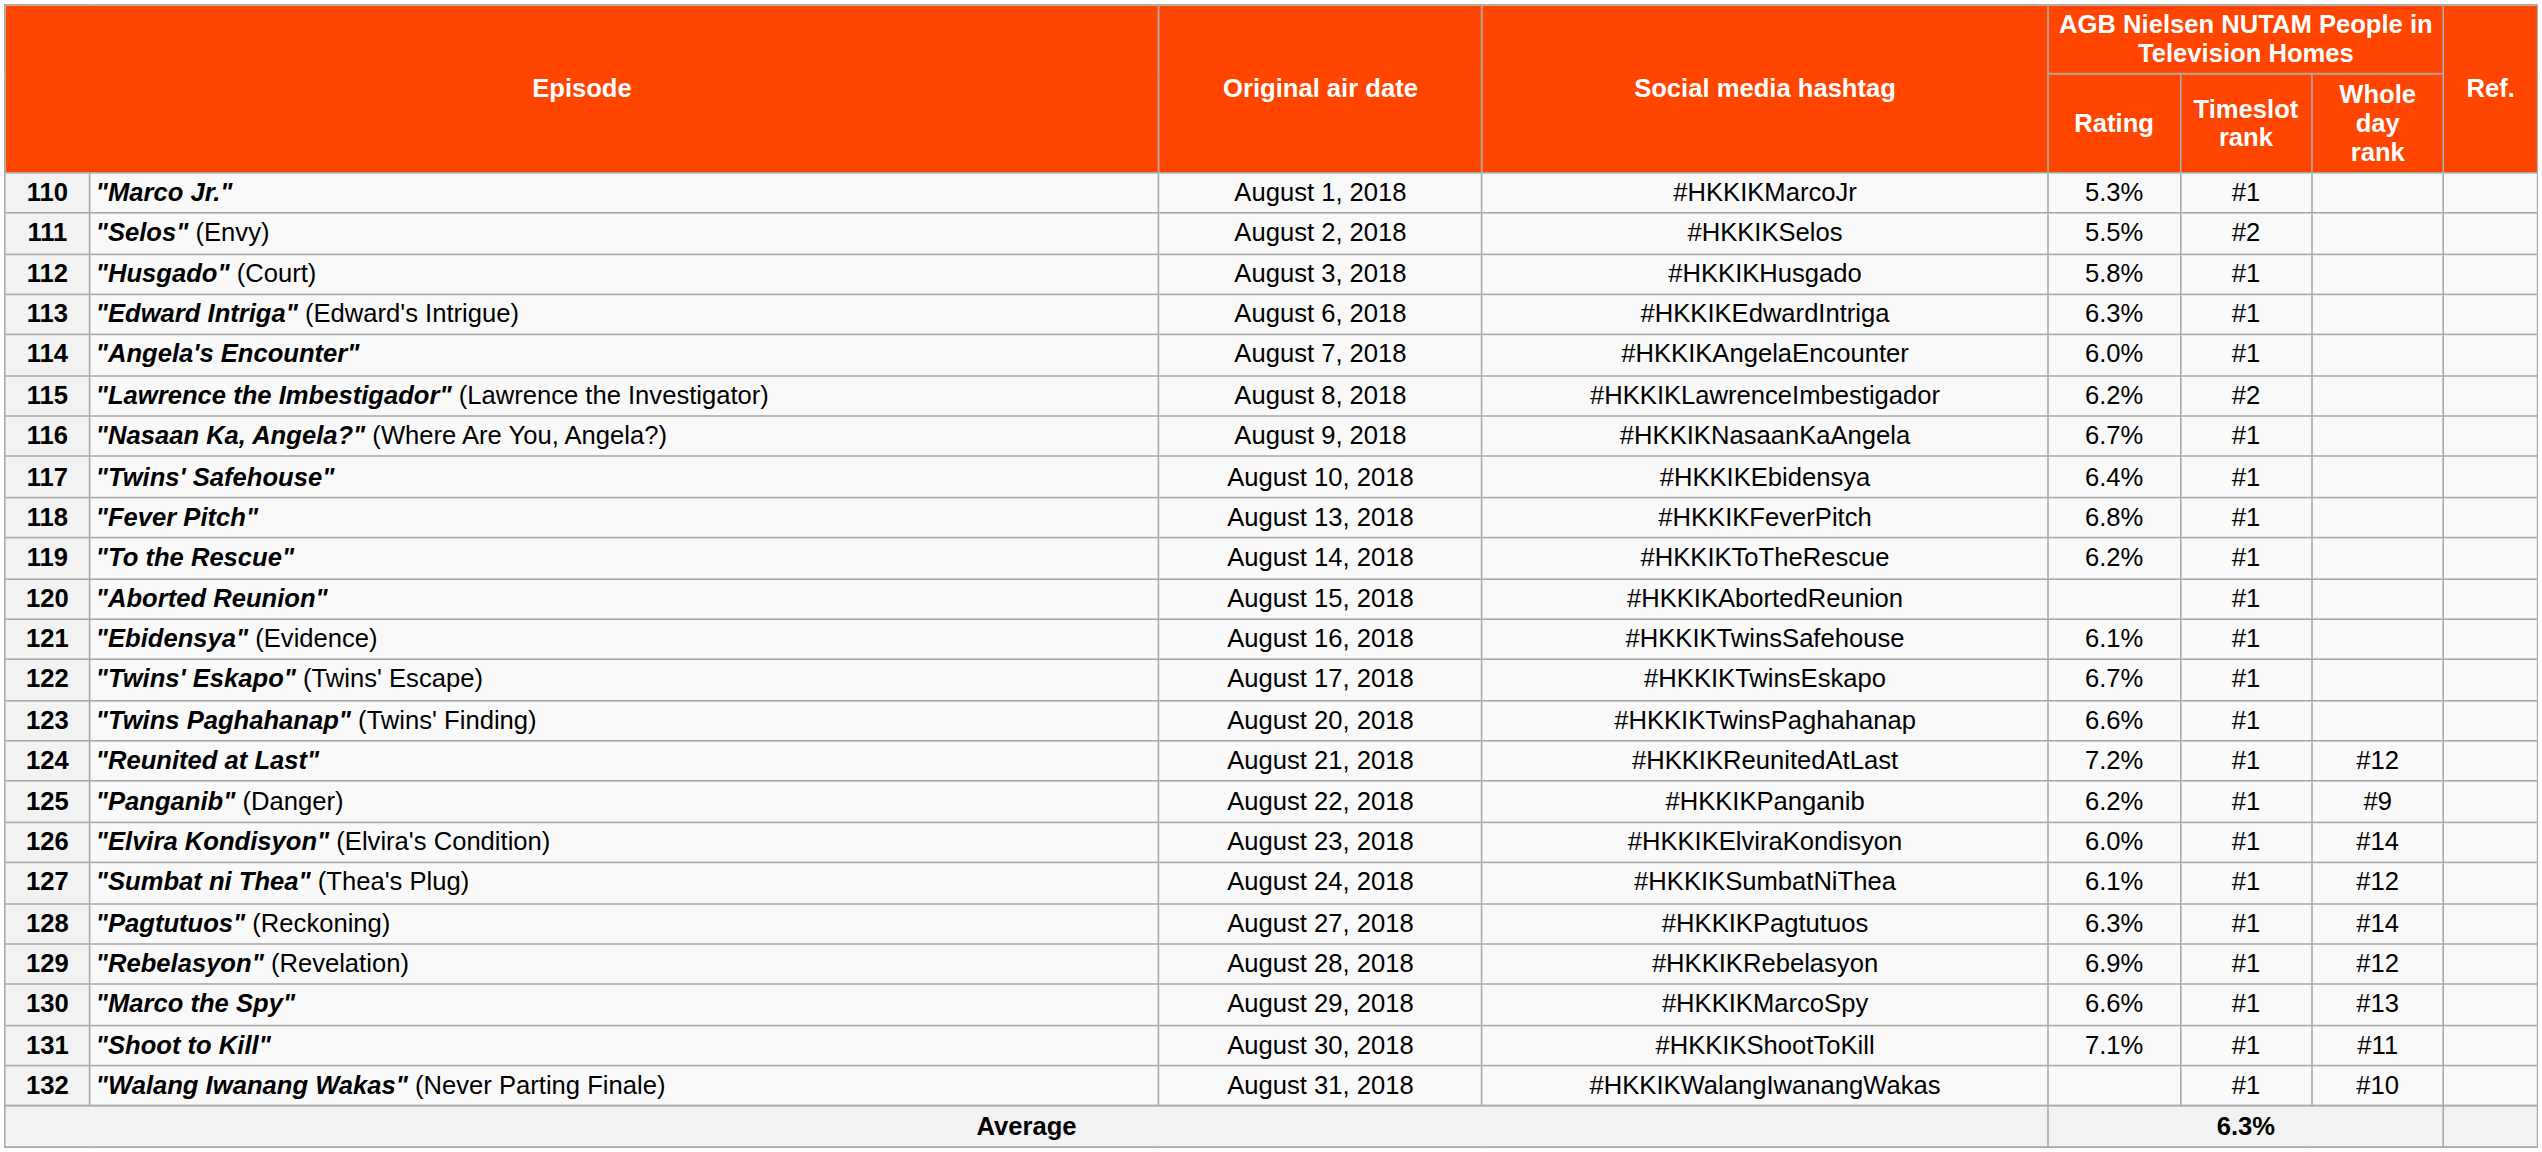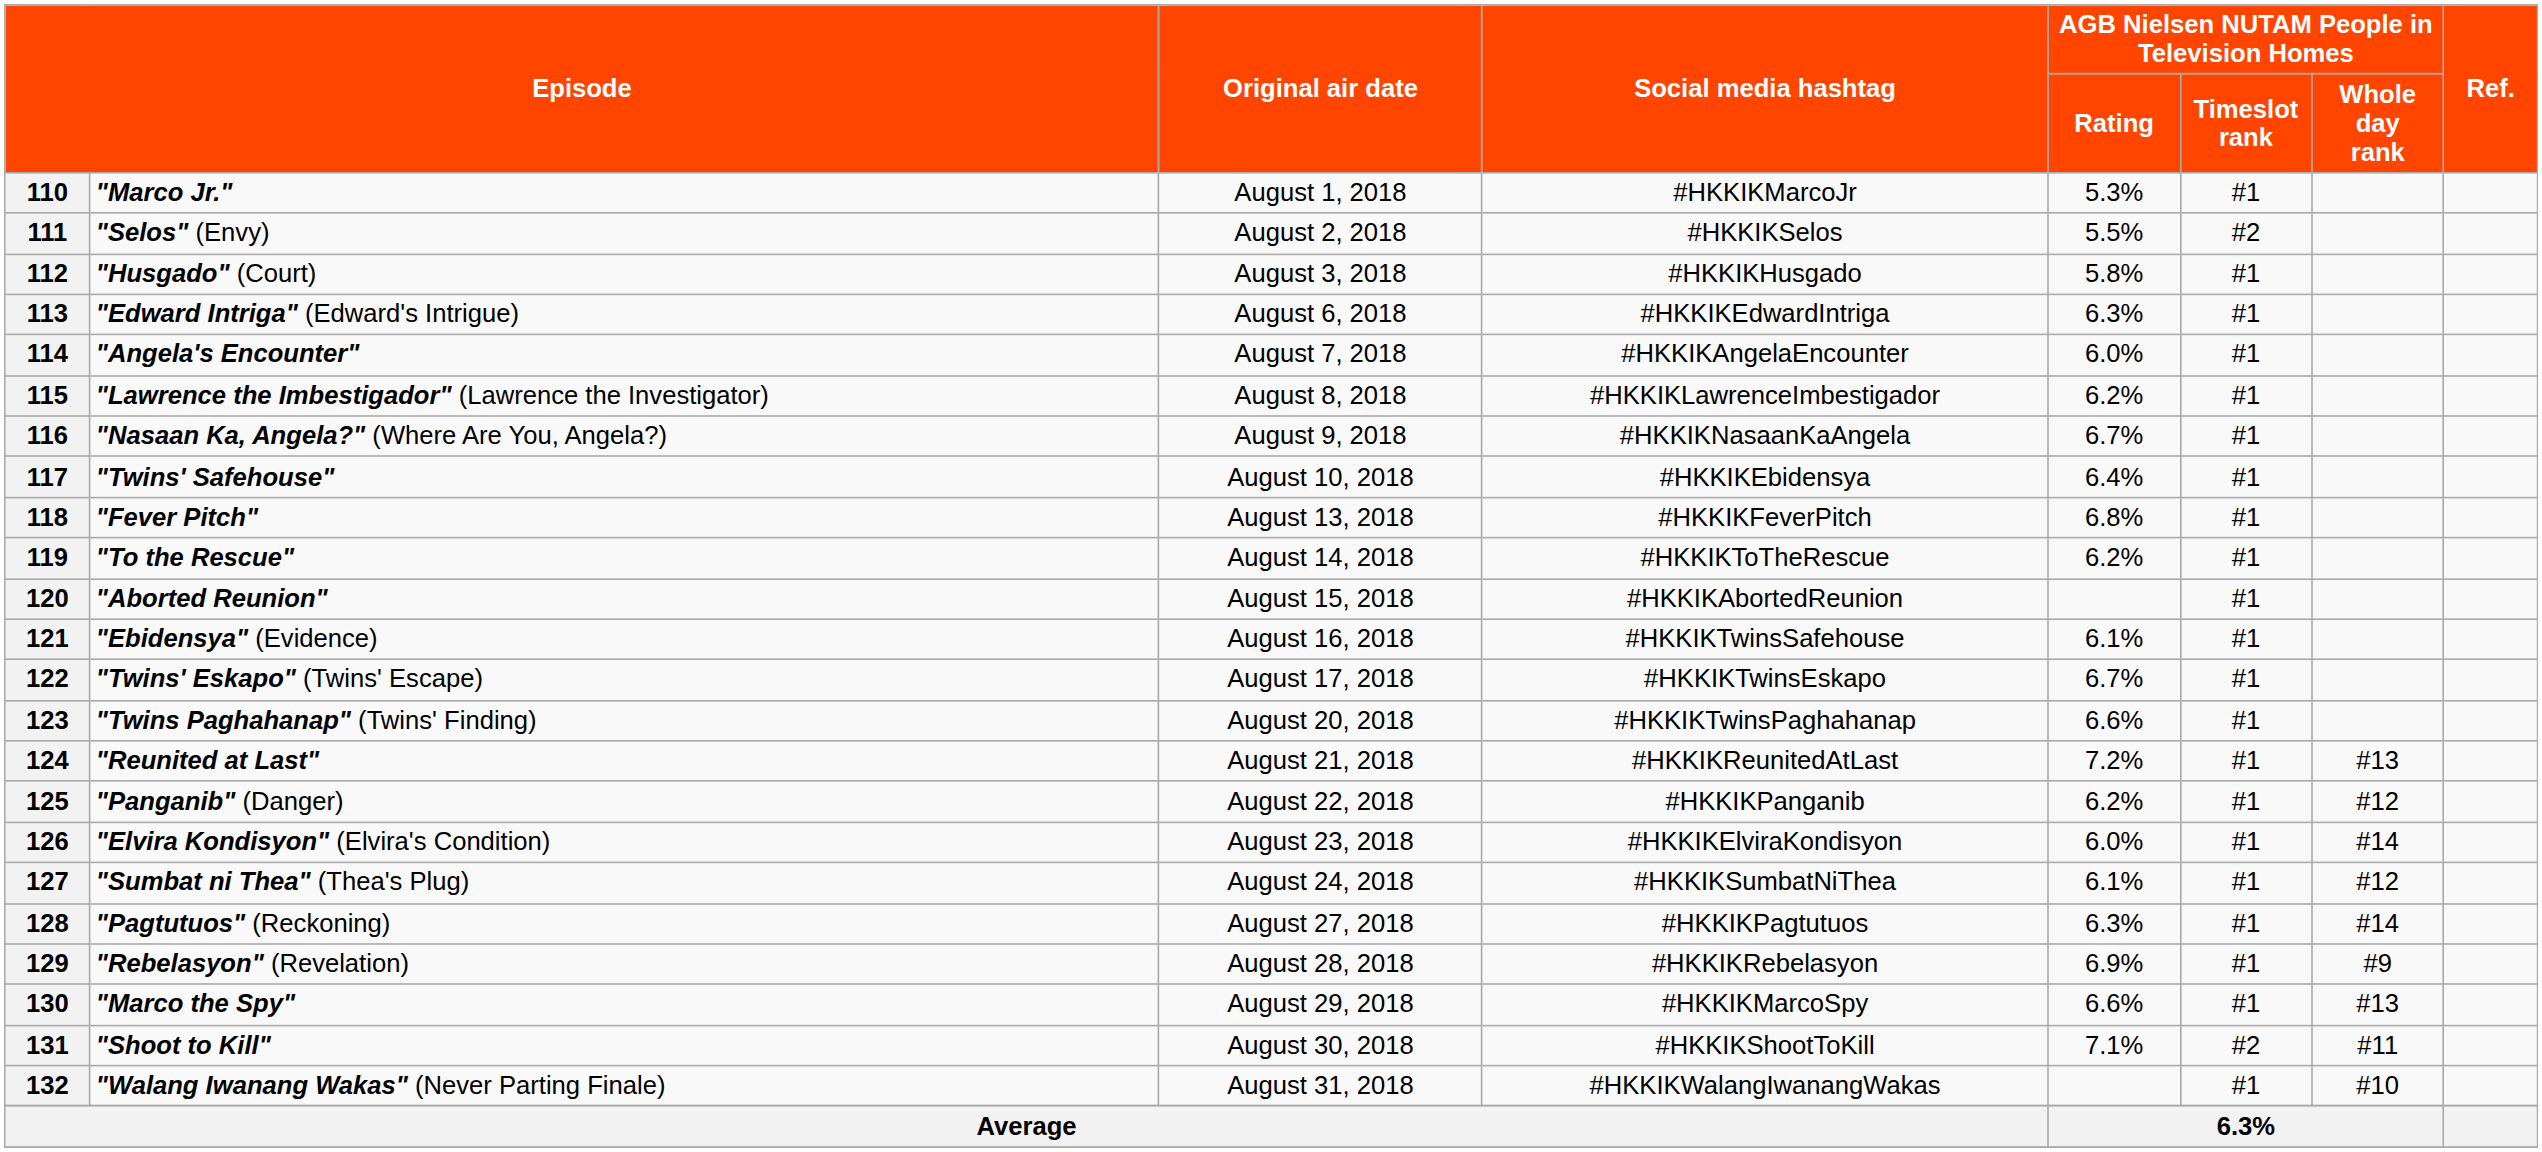(2246, 395) #2 -> (2246, 395) #1
(2378, 760) #12 -> (2378, 760) #13
(2378, 801) #9 -> (2378, 801) #12
(2378, 963) #12 -> (2378, 963) #9
(2246, 1044) #1 -> (2246, 1044) #2
